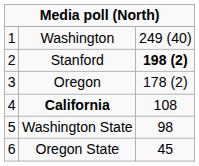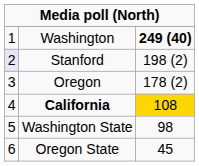(165, 37) normal -> (165, 37) bold
(12, 60) no background -> (12, 60) lavender background
(165, 60) bold -> (165, 60) normal
(165, 104) no background -> (165, 104) gold background
